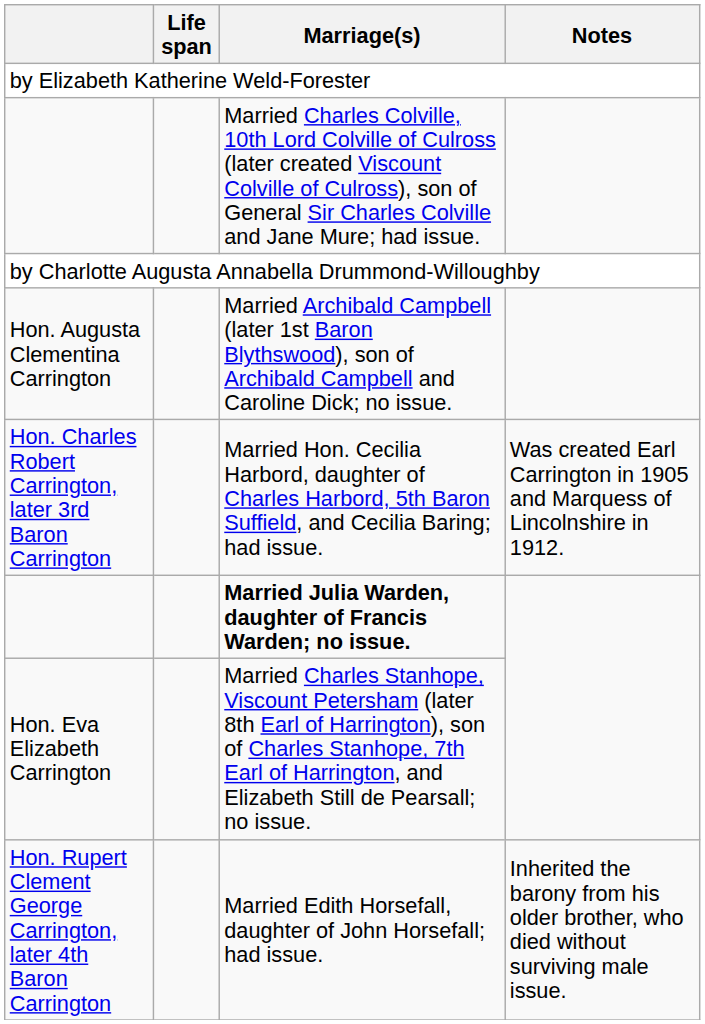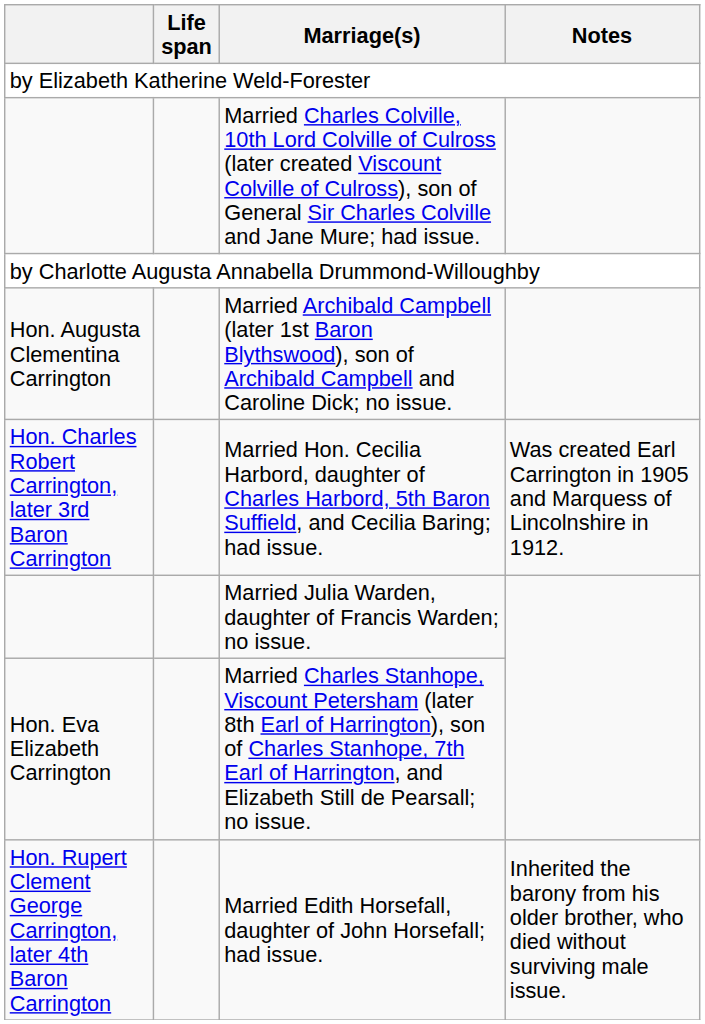(337, 618) bold -> (361, 618) normal
